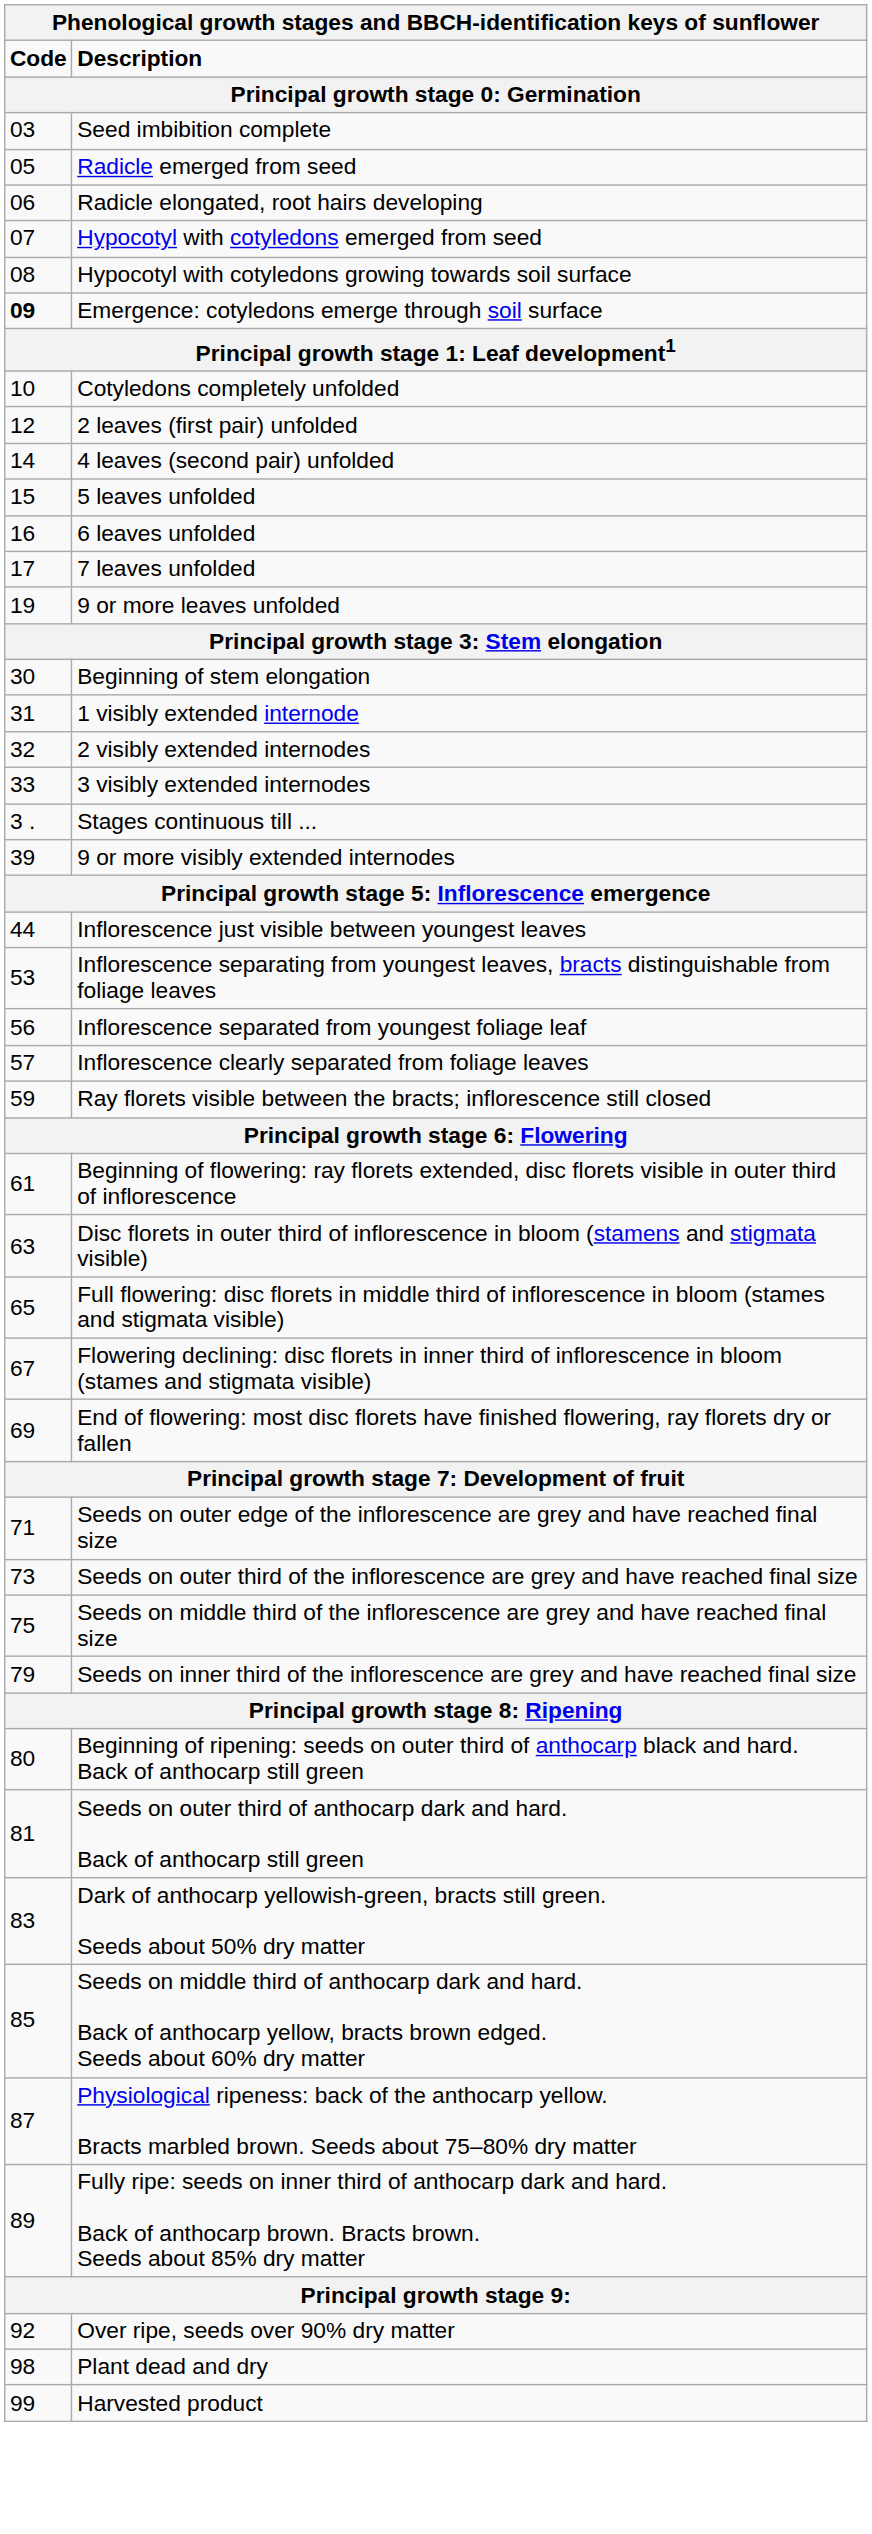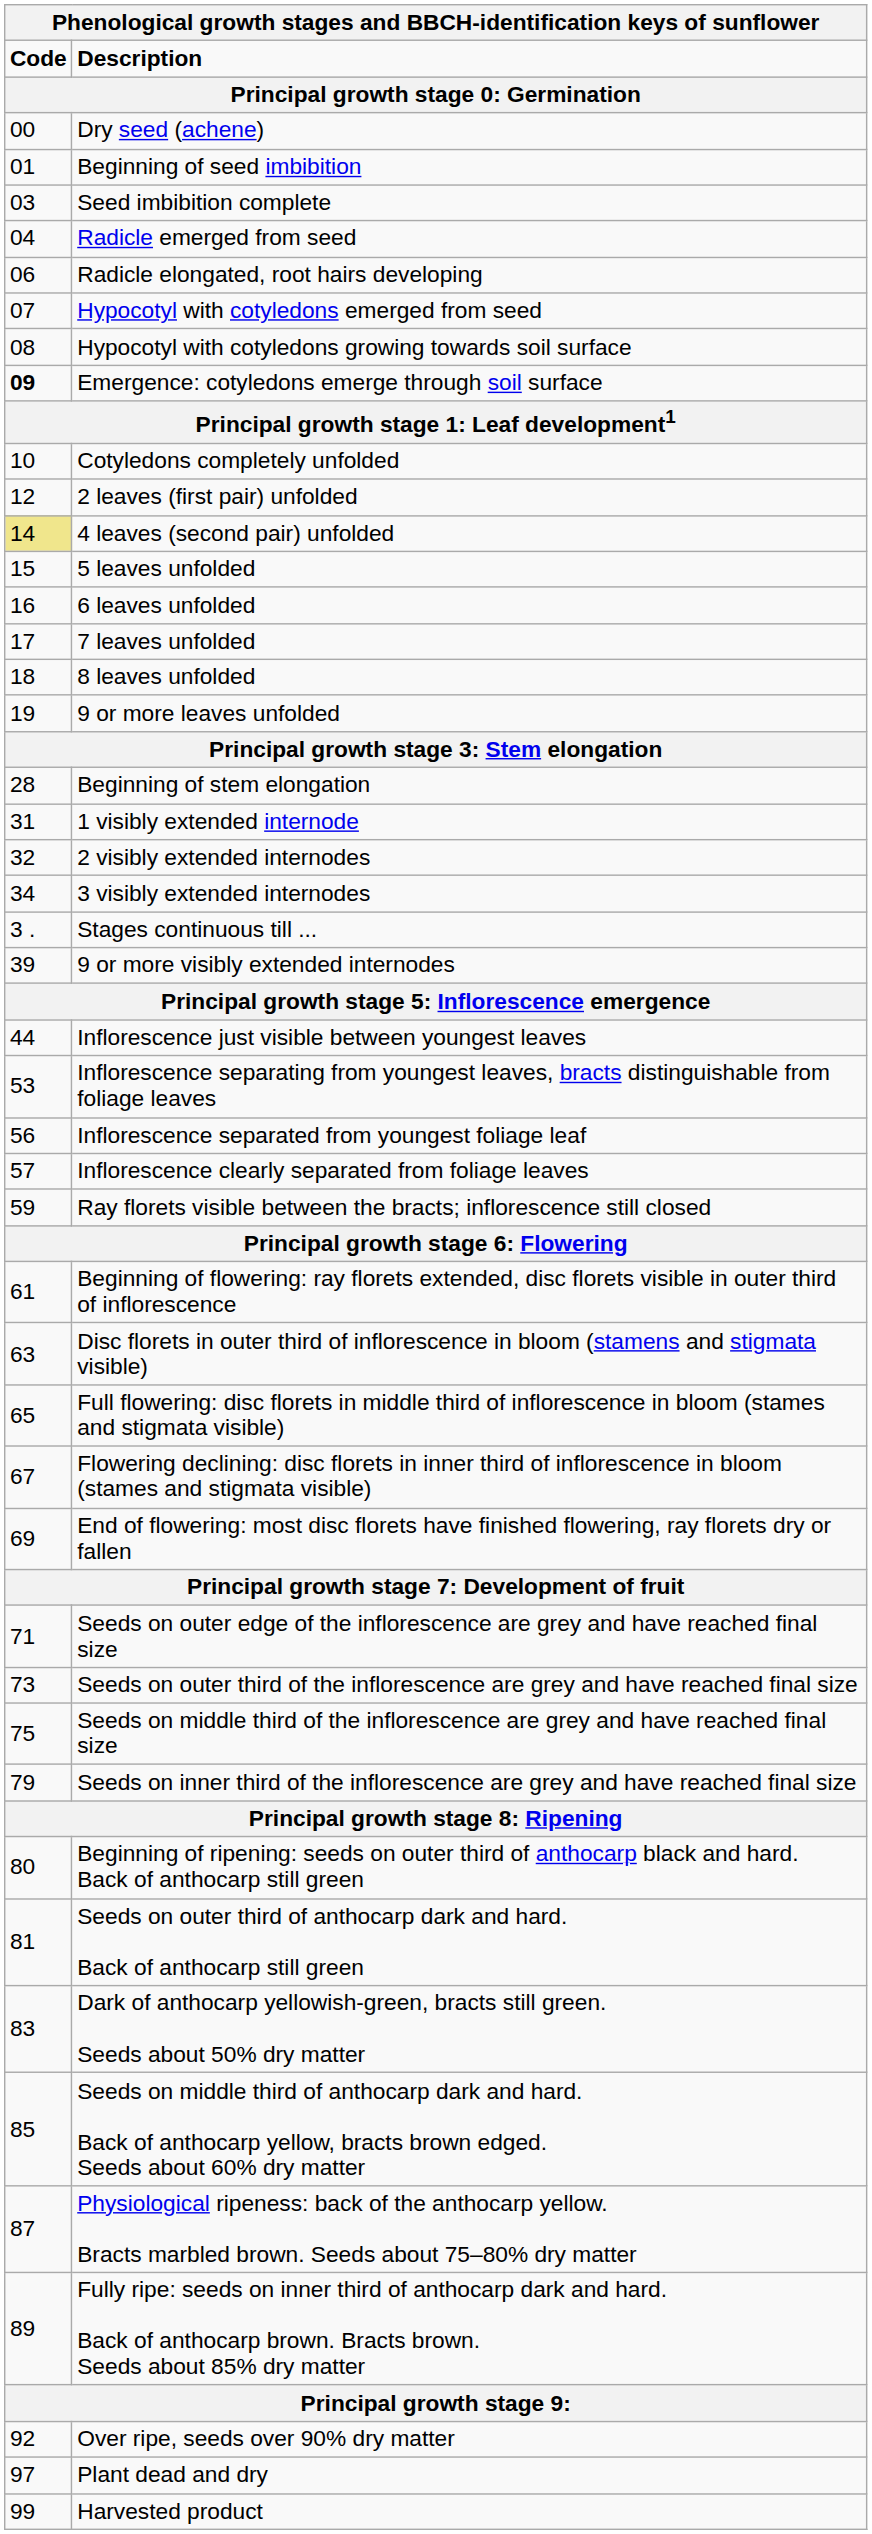+ row: (171, 130)
+ row: (219, 166)
(23, 166) 05 -> (23, 238) 04
(23, 461) no background -> (23, 533) khaki background
+ row: (166, 677)
(23, 677) 30 -> (23, 785) 28
(23, 785) 33 -> (23, 893) 34
(23, 2367) 98 -> (23, 2475) 97
